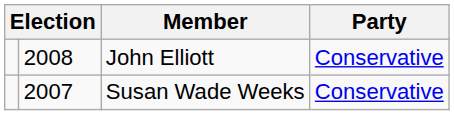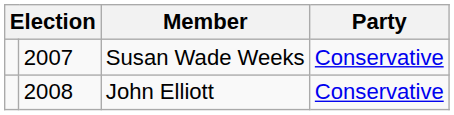rows swapped: (205, 92) <-> (160, 57)
